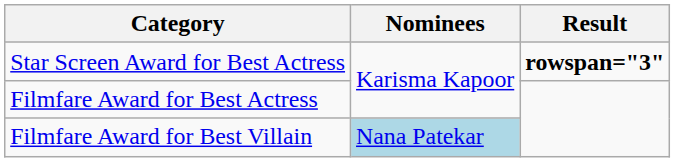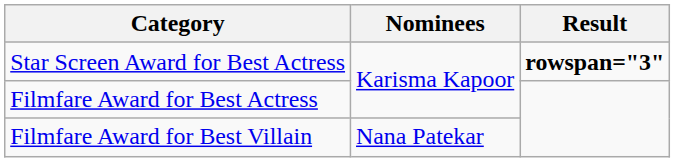(420, 136) lightblue background -> (420, 136) no background
